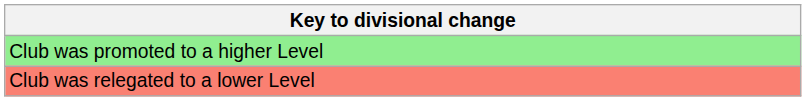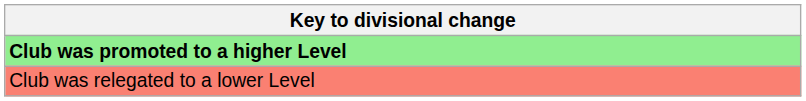(166, 51) normal -> (178, 51) bold
